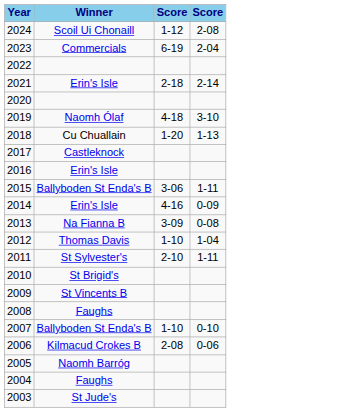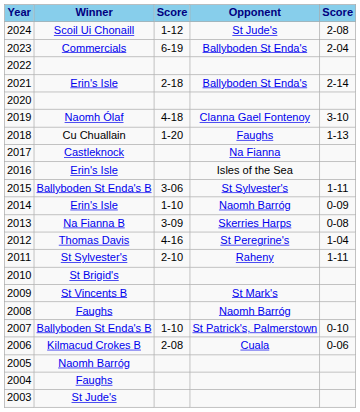+ column: (255, 13)
(172, 205) 4-16 -> (172, 205) 1-10
(172, 240) 1-10 -> (172, 240) 4-16
